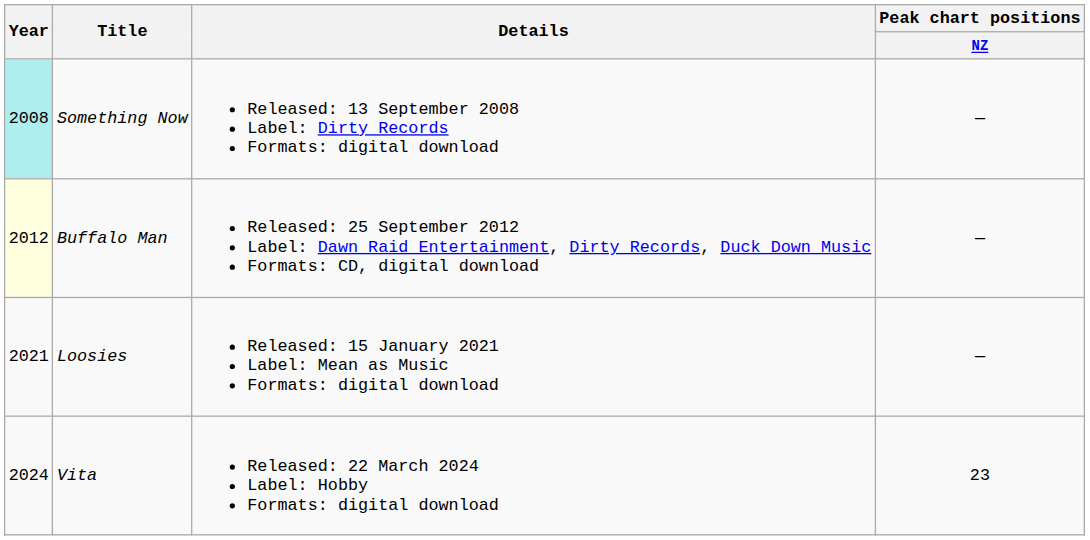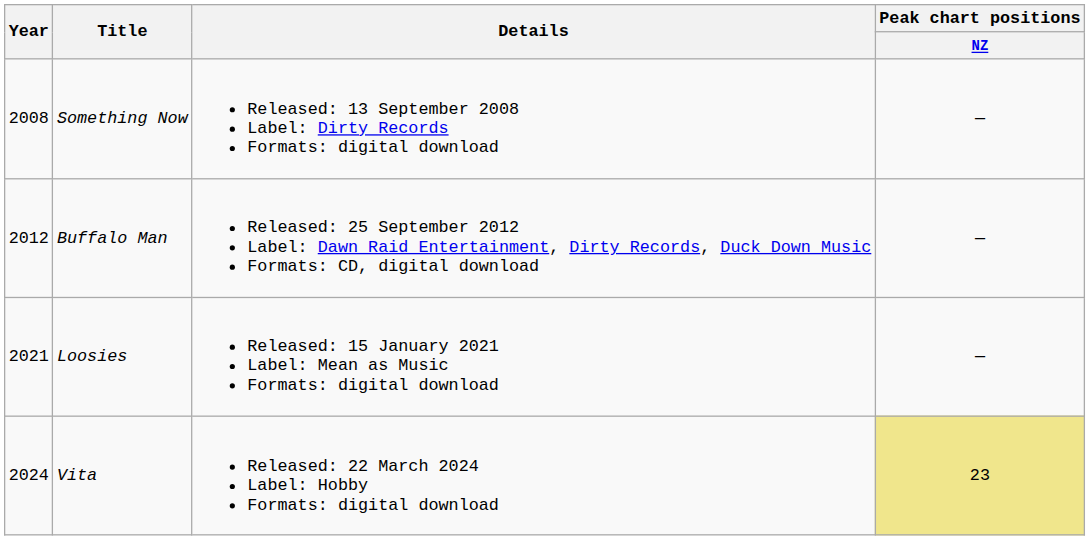(29, 119) paleturquoise background -> (29, 119) no background
(29, 238) lightyellow background -> (29, 238) no background
(980, 476) no background -> (980, 476) khaki background
